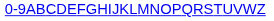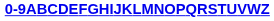(135, 9) normal -> (137, 9) bold
